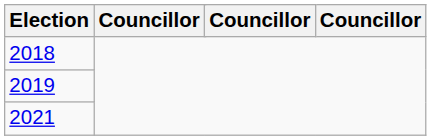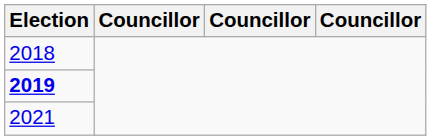(32, 85) normal -> (32, 85) bold
